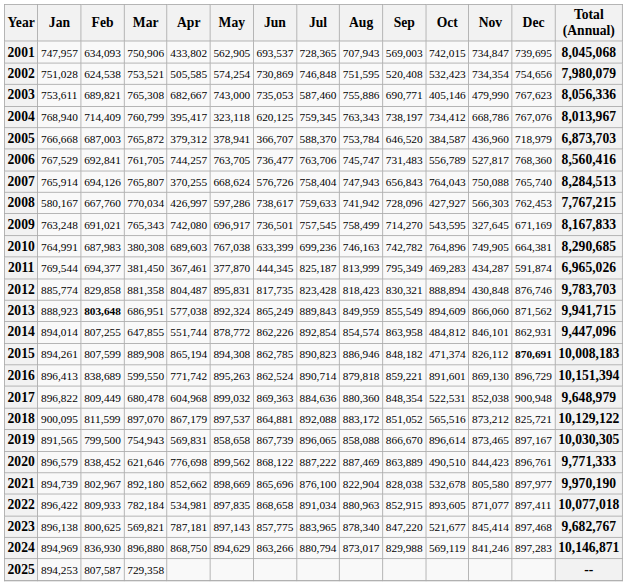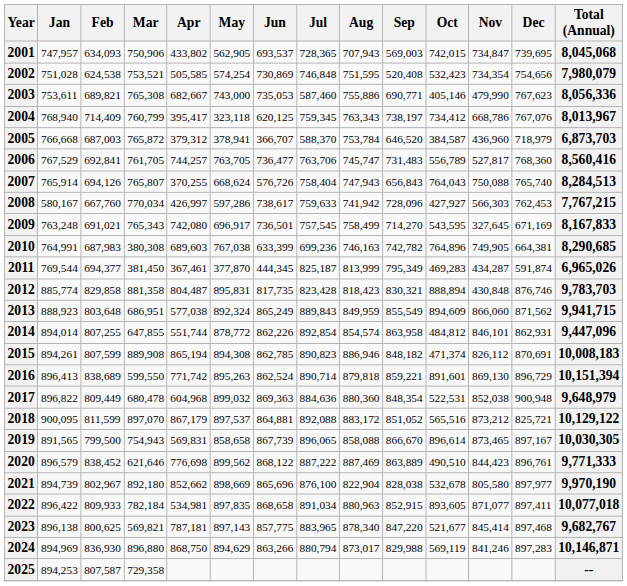(103, 310) bold -> (103, 311) normal
(534, 354) bold -> (534, 354) normal
